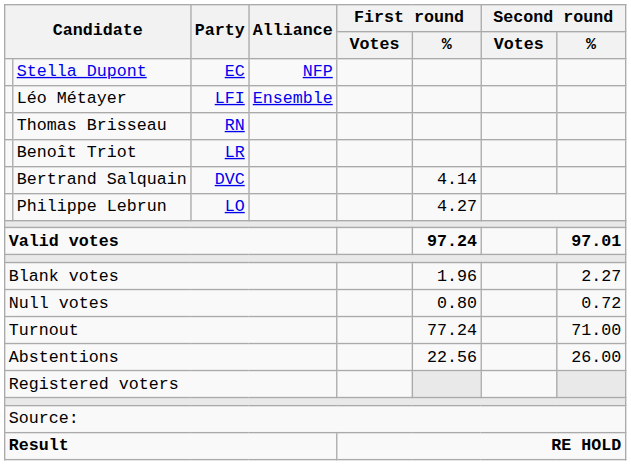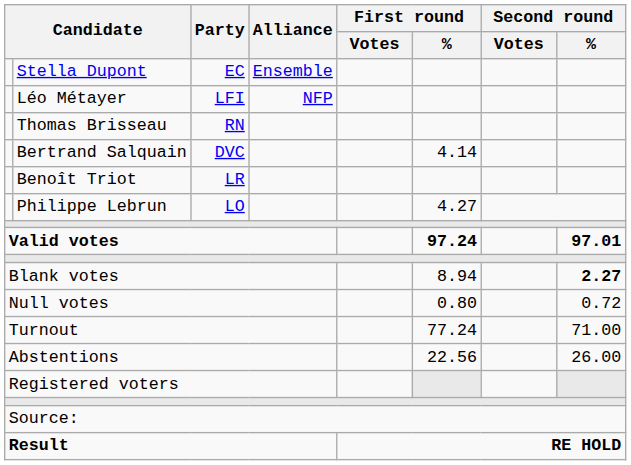(318, 72) NFP -> (293, 72) Ensemble
(293, 99) Ensemble -> (318, 99) NFP
rows swapped: (77, 153) <-> (102, 180)
(457, 277) 1.96 -> (457, 277) 8.94
(601, 277) normal -> (601, 277) bold
